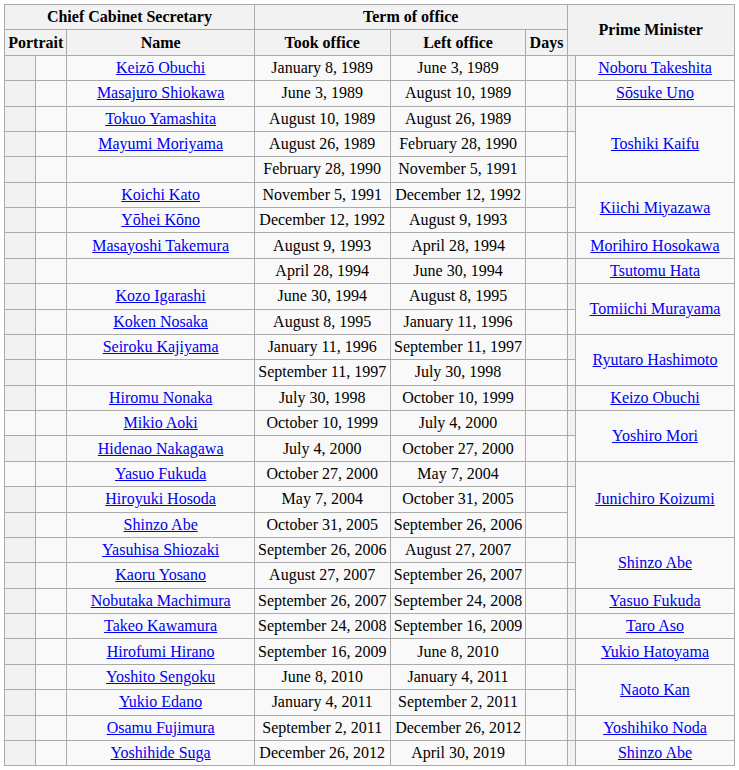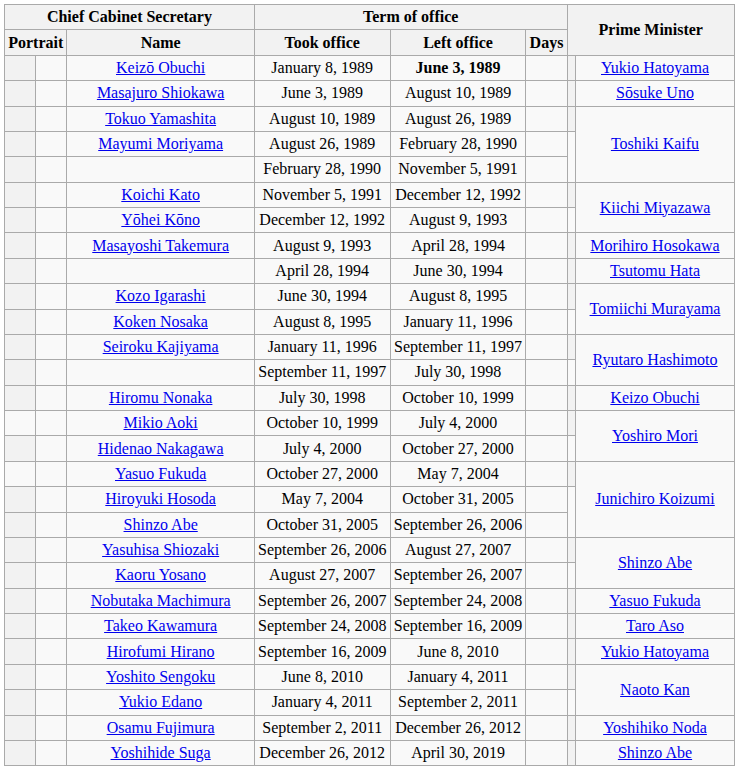(458, 67) normal -> (458, 67) bold
(655, 67) Noboru Takeshita -> (655, 67) Yukio Hatoyama
